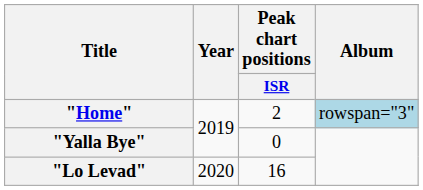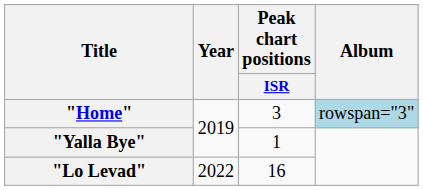(277, 113) 2 -> (277, 113) 3
(277, 142) 0 -> (277, 142) 1
(216, 170) 2020 -> (216, 170) 2022
